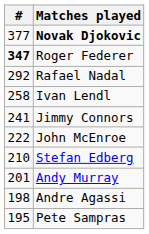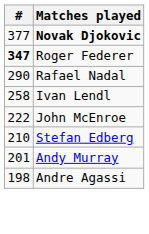(19, 76) 292 -> (19, 76) 290
- row: (85, 117)
- row: (81, 219)
